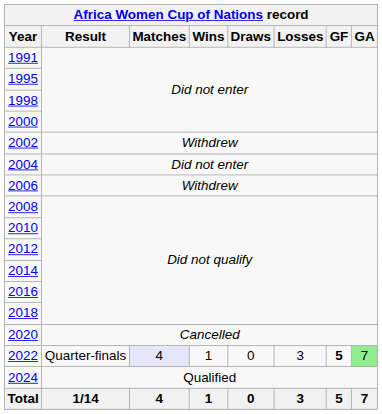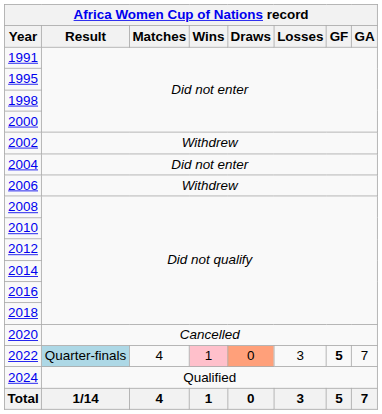(86, 356) no background -> (86, 356) lightblue background
(159, 356) lavender background -> (159, 356) no background
(208, 356) no background -> (208, 356) pink background
(251, 356) no background -> (251, 356) lightsalmon background
(365, 356) lightgreen background -> (365, 356) no background
